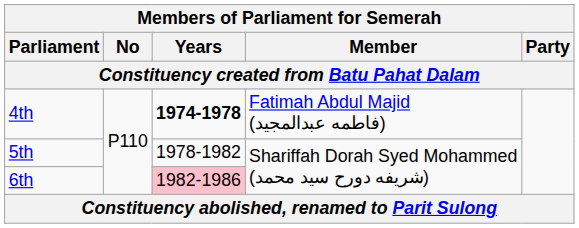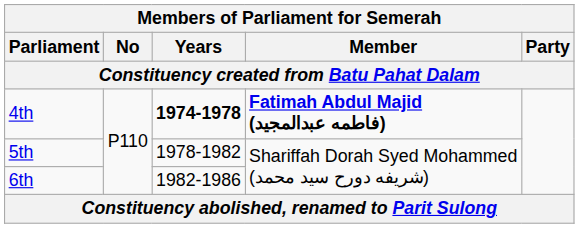(330, 113) normal -> (336, 113) bold
(198, 180) pink background -> (198, 180) no background
